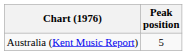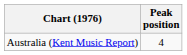(161, 42) 5 -> (161, 42) 4
